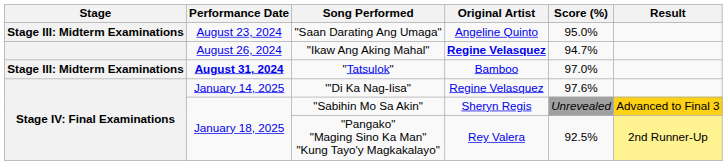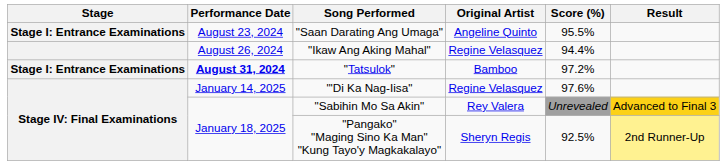(95, 32) Stage III: Midterm Examinations -> (98, 32) Stage I: Entrance Examinations
(581, 32) 95.0% -> (578, 32) 95.5%
(496, 50) bold -> (495, 50) normal
(581, 50) 94.7% -> (578, 50) 94.4%
(95, 69) Stage III: Midterm Examinations -> (98, 69) Stage I: Entrance Examinations
(581, 69) 97.0% -> (578, 69) 97.2%
(496, 106) Sheryn Regis -> (495, 106) Rey Valera
(496, 138) Rey Valera -> (495, 138) Sheryn Regis
